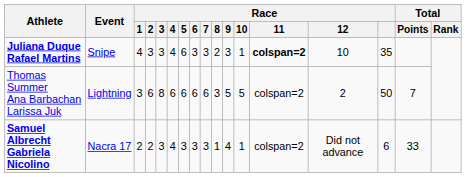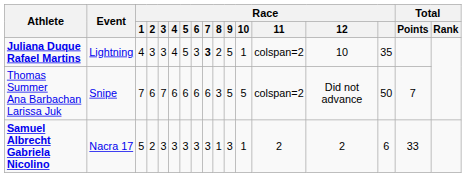(101, 52) Snipe -> (111, 52) Lightning
(184, 52) 6 -> (186, 52) 5
(206, 52) normal -> (208, 52) bold
(228, 52) 3 -> (230, 52) 5
(279, 52) bold -> (279, 52) normal
(109, 94) Lightning -> (103, 94) Snipe
(139, 94) 3 -> (141, 94) 7
(162, 94) 8 -> (163, 94) 7
(343, 94) 2 -> (342, 94) Did not advance
(139, 147) 2 -> (141, 147) 5
(173, 147) 4 -> (174, 147) 3
(228, 147) 4 -> (230, 147) 3
(279, 147) colspan=2 -> (279, 147) 2
(343, 147) Did not advance -> (342, 147) 2
